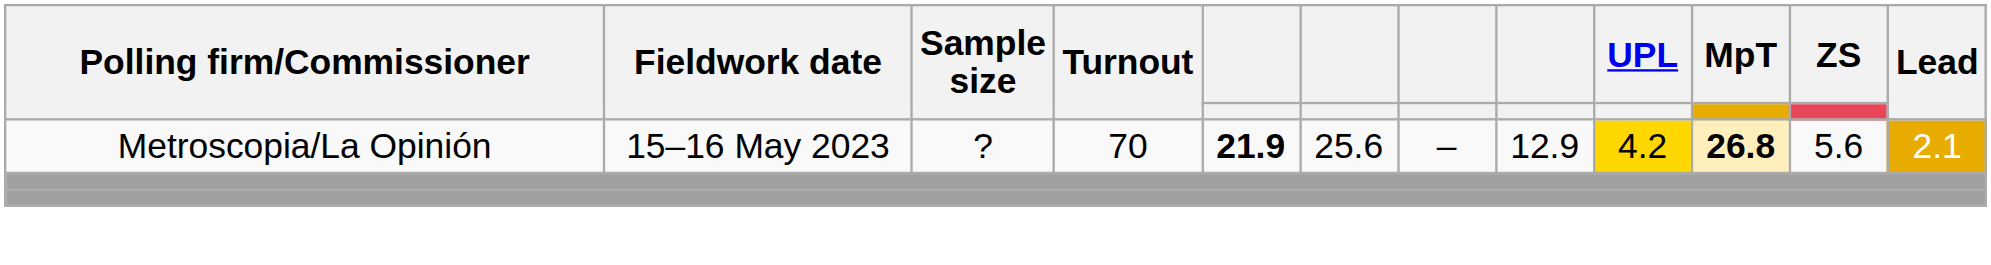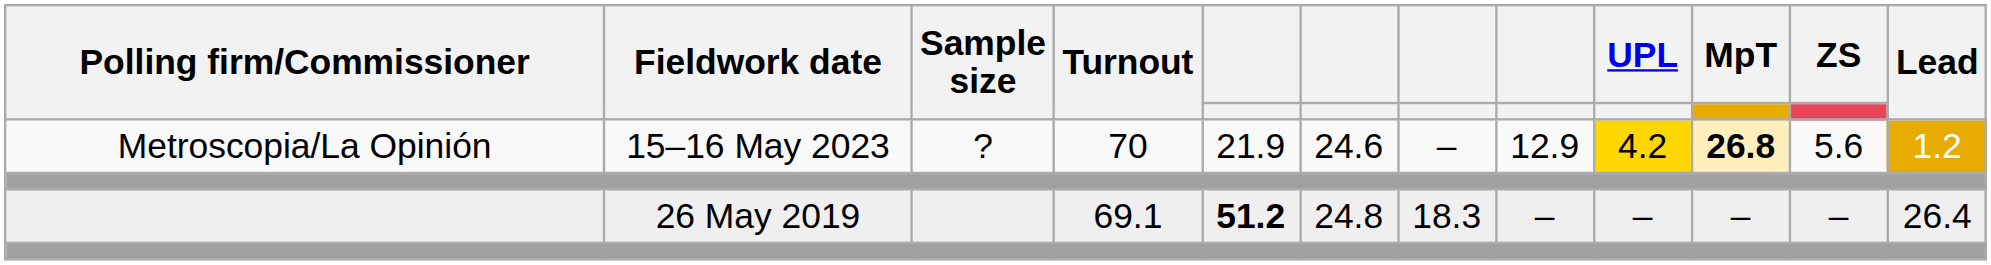(1251, 145) bold -> (1251, 145) normal
(1349, 145) 25.6 -> (1349, 145) 24.6
(1937, 145) 2.1 -> (1937, 145) 1.2
+ row: (758, 216)
